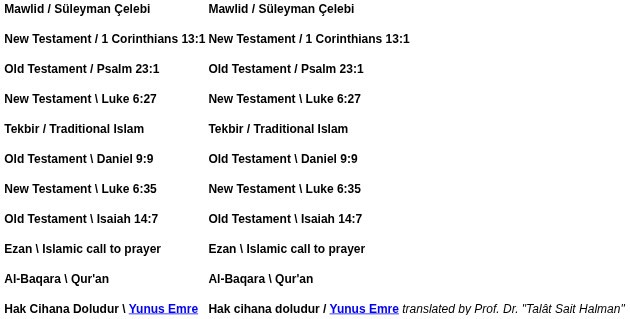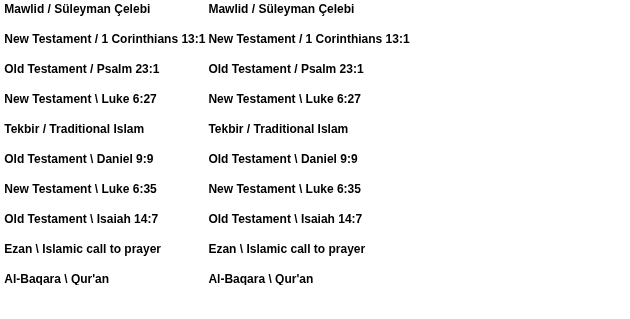- row: (101, 309)
